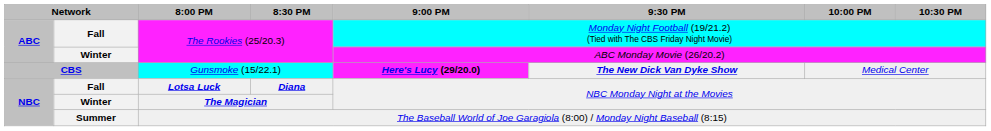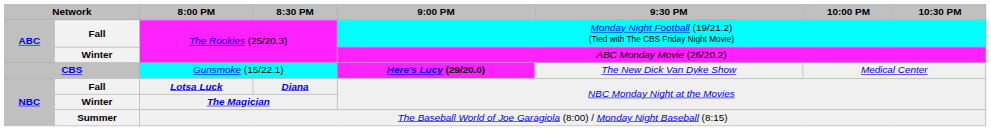(667, 70) bold -> (669, 70) normal
